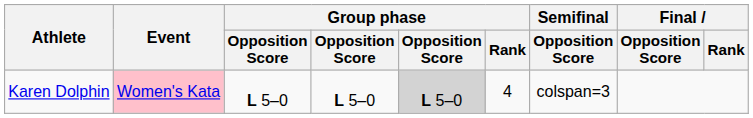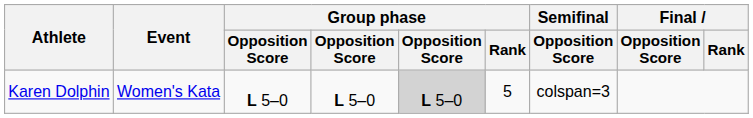(169, 92) pink background -> (169, 92) no background
(507, 92) 4 -> (507, 92) 5
